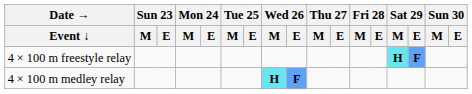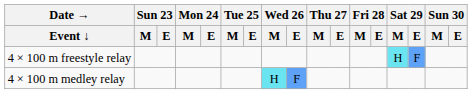(398, 57) bold -> (398, 57) normal
(417, 57) bold -> (417, 57) normal
(274, 78) bold -> (274, 78) normal
(297, 78) bold -> (297, 78) normal
